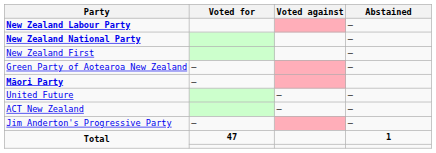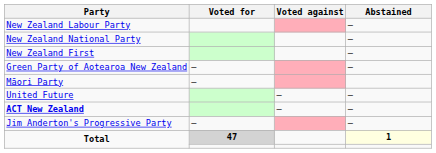(68, 25) bold -> (68, 25) normal
(74, 39) bold -> (74, 39) normal
(35, 81) bold -> (35, 81) normal
(45, 109) normal -> (45, 109) bold
(232, 137) no background -> (232, 137) lightgrey background
(389, 137) no background -> (389, 137) lightyellow background
